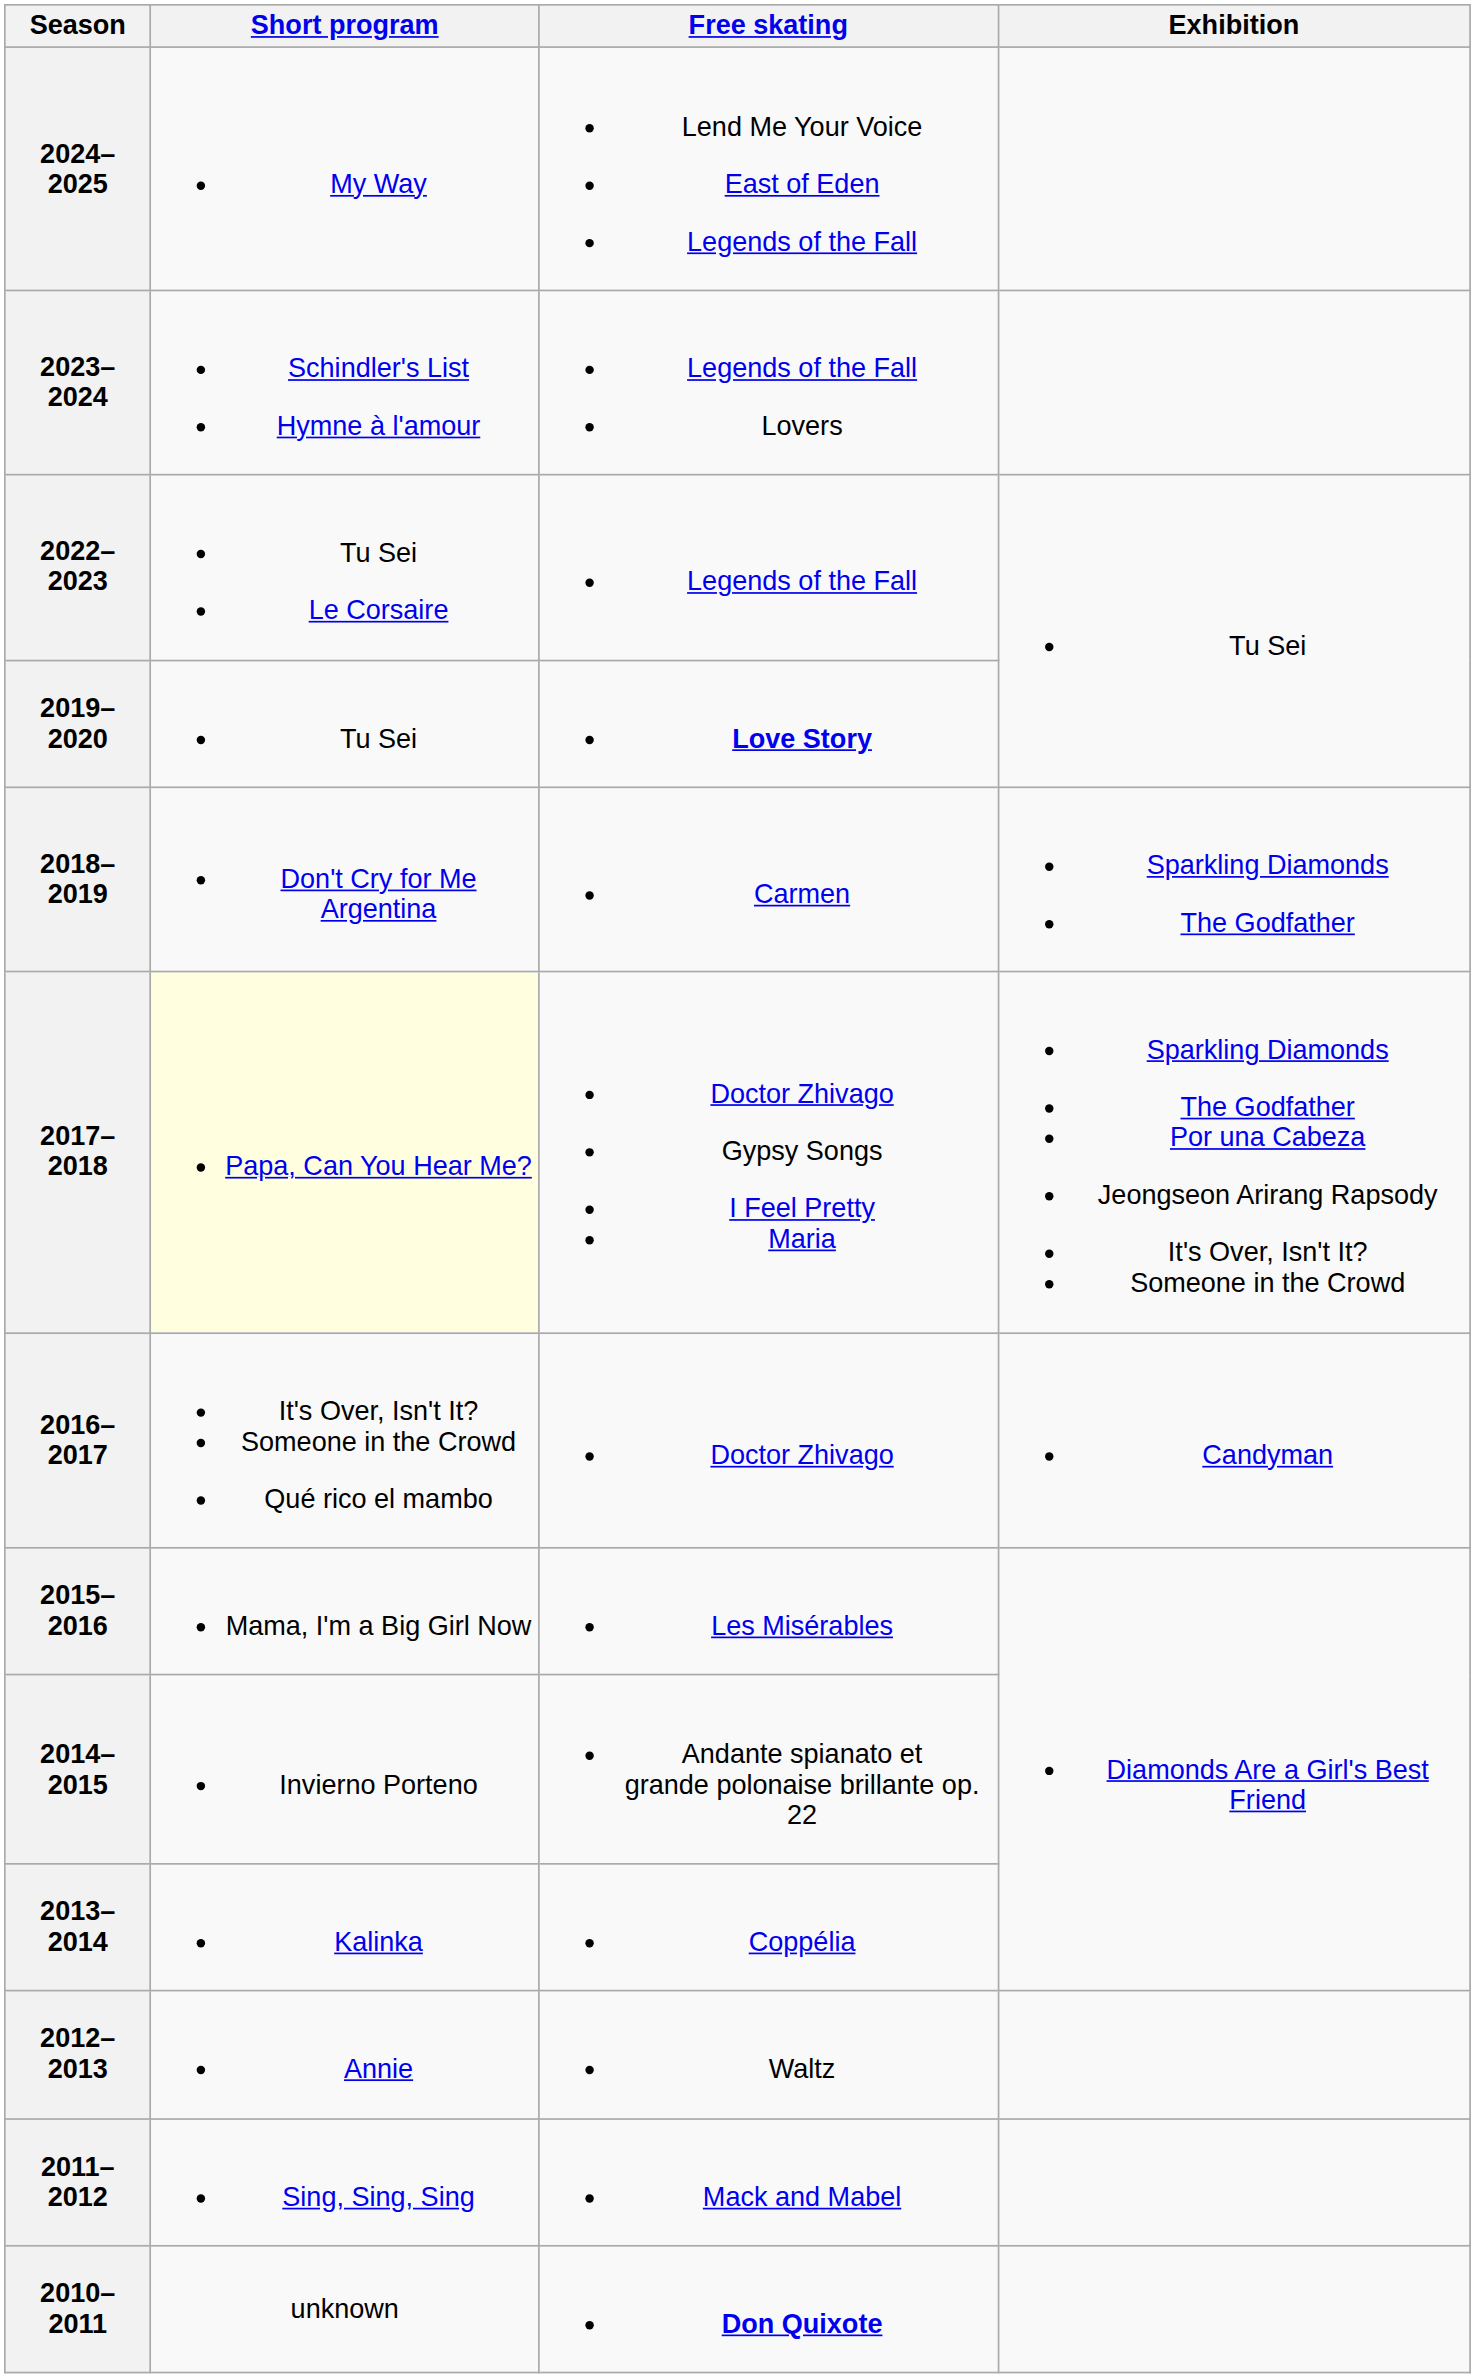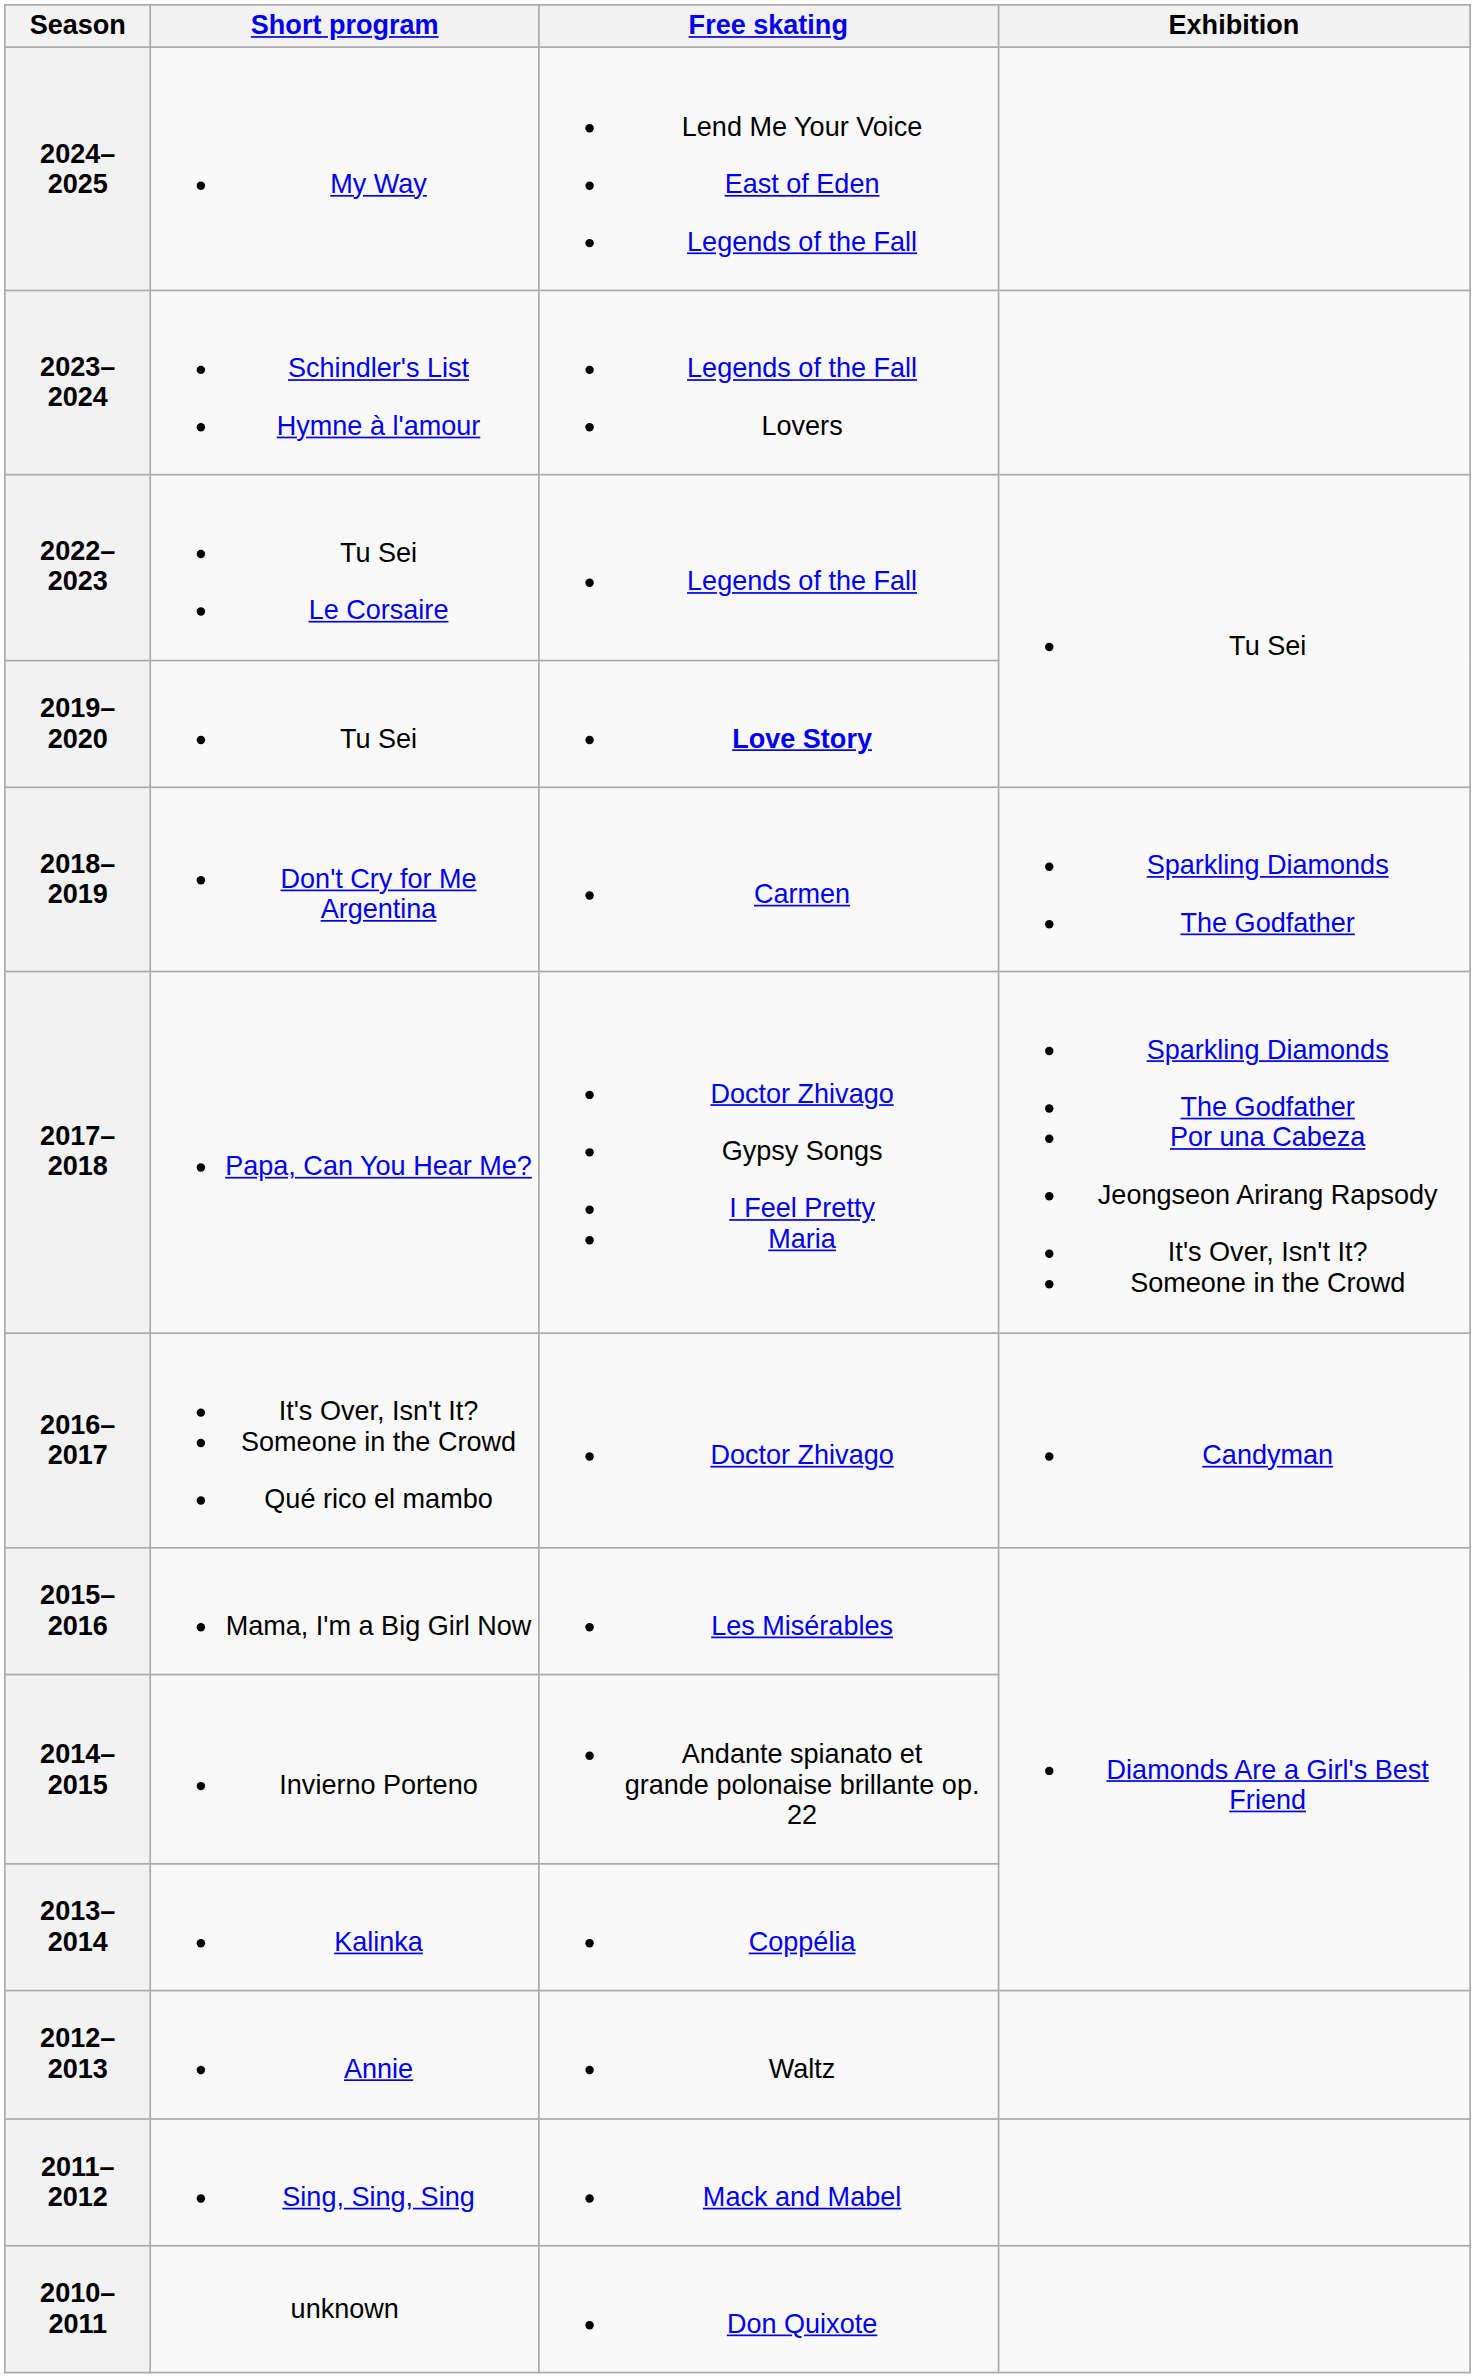(345, 1167) lightyellow background -> (345, 1167) no background
(768, 2324) bold -> (768, 2324) normal
